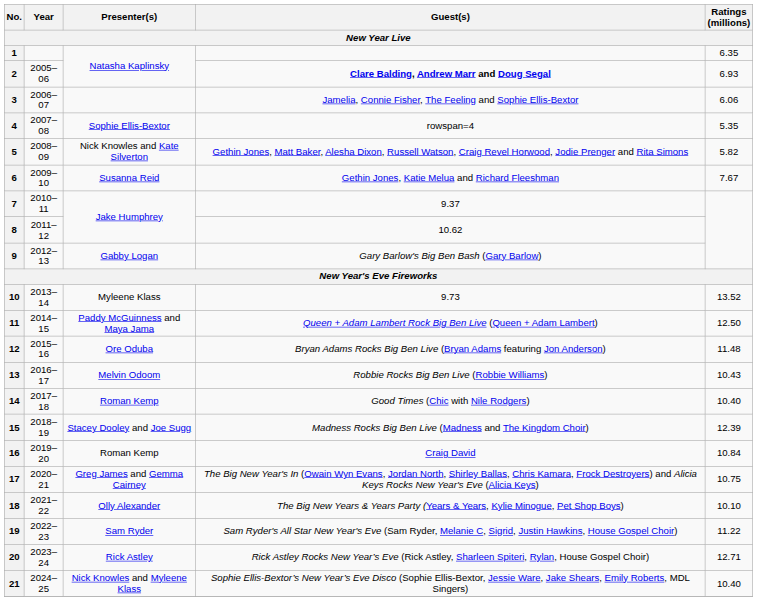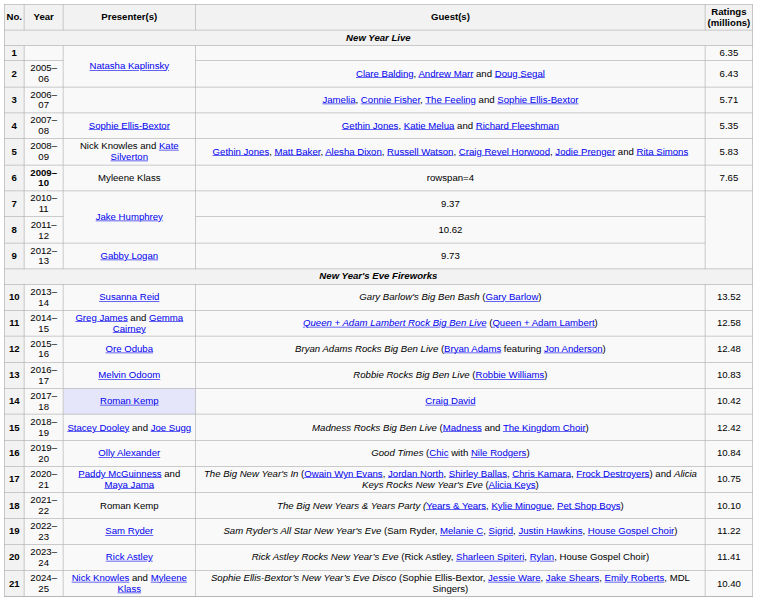(450, 73) bold -> (450, 73) normal
(729, 73) 6.93 -> (729, 73) 6.43
(729, 100) 6.06 -> (729, 100) 5.71
(450, 126) rowspan=4 -> (450, 126) Gethin Jones, Katie Melua and Richard Fleeshman
(729, 152) 5.82 -> (729, 152) 5.83
(44, 178) normal -> (44, 178) bold
(129, 178) Susanna Reid -> (129, 178) Myleene Klass
(450, 178) Gethin Jones, Katie Melua and Richard Fleeshman -> (450, 178) rowspan=4
(729, 178) 7.67 -> (729, 178) 7.65
(450, 256) Gary Barlow's Big Ben Bash (Gary Barlow) -> (450, 256) 9.73
(129, 297) Myleene Klass -> (129, 297) Susanna Reid
(450, 297) 9.73 -> (450, 297) Gary Barlow's Big Ben Bash (Gary Barlow)
(129, 323) Paddy McGuinness and Maya Jama -> (129, 323) Greg James and Gemma Cairney
(729, 323) 12.50 -> (729, 323) 12.58
(729, 349) 11.48 -> (729, 349) 12.48
(729, 375) 10.43 -> (729, 375) 10.83
(129, 401) no background -> (129, 401) lavender background
(450, 401) Good Times (Chic with Nile Rodgers) -> (450, 401) Craig David
(729, 401) 10.40 -> (729, 401) 10.42
(729, 427) 12.39 -> (729, 427) 12.42
(129, 453) Roman Kemp -> (129, 453) Olly Alexander
(450, 453) Craig David -> (450, 453) Good Times (Chic with Nile Rodgers)
(129, 479) Greg James and Gemma Cairney -> (129, 479) Paddy McGuinness and Maya Jama
(129, 505) Olly Alexander -> (129, 505) Roman Kemp
(729, 557) 12.71 -> (729, 557) 11.41
